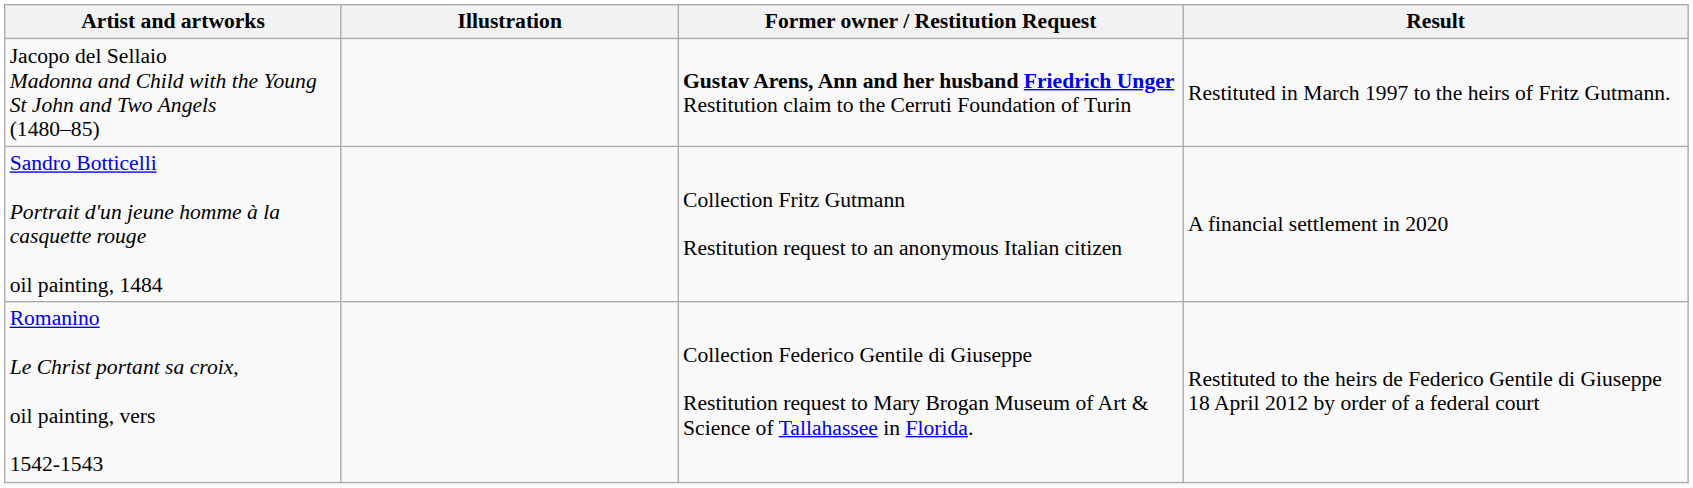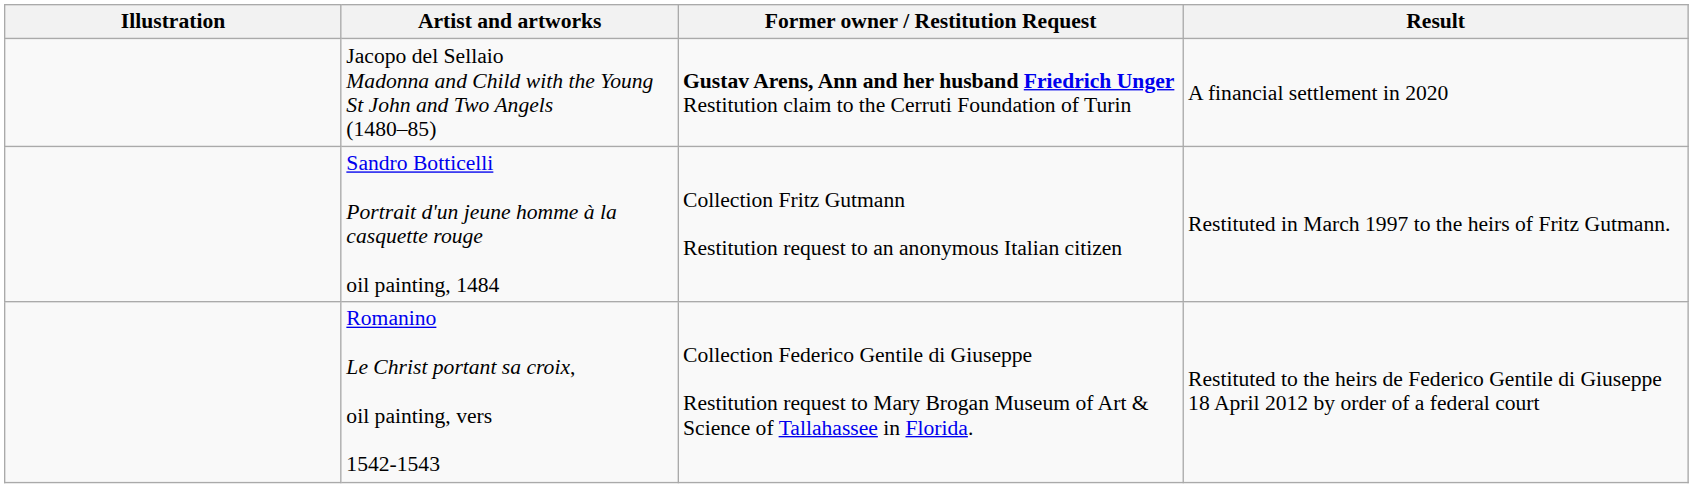columns swapped: (510, 21) <-> (173, 21)
(1429, 92) Restituted in March 1997 to the heirs of Fritz Gutmann. -> (1318, 92) A financial settlement in 2020
(1318, 223) A financial settlement in 2020 -> (1429, 223) Restituted in March 1997 to the heirs of Fritz Gutmann.
